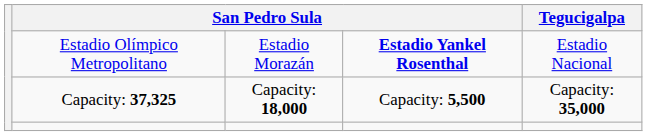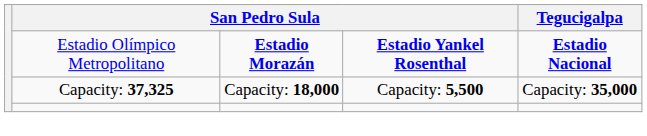(284, 53) normal -> (282, 53) bold
(582, 53) normal -> (580, 53) bold
